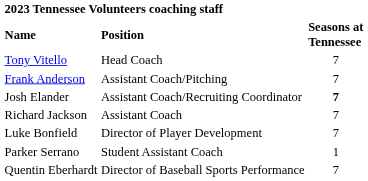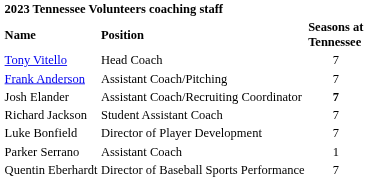(141, 115) Assistant Coach -> (162, 115) Student Assistant Coach
(162, 151) Student Assistant Coach -> (141, 151) Assistant Coach
